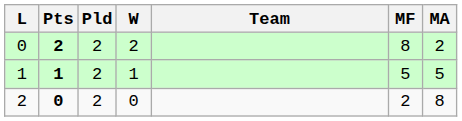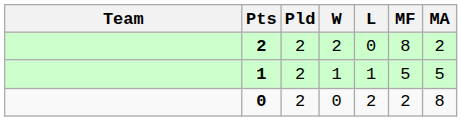columns swapped: (269, 19) <-> (22, 19)
